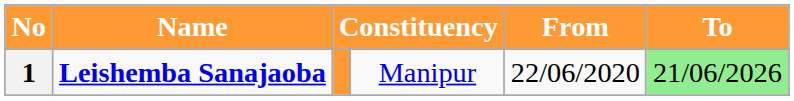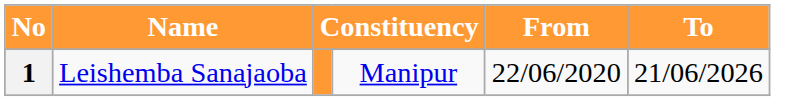(192, 71) bold -> (183, 71) normal
(717, 71) lightgreen background -> (698, 71) no background
